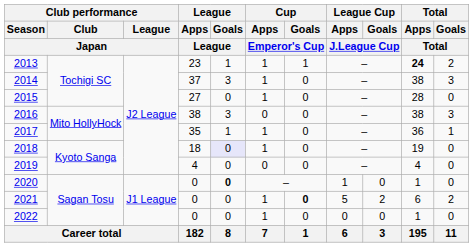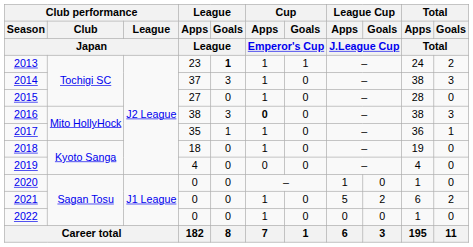(228, 64) normal -> (228, 64) bold
(418, 64) bold -> (418, 64) normal
(265, 115) normal -> (265, 115) bold
(228, 149) lavender background -> (228, 149) no background
(228, 183) bold -> (228, 183) normal
(305, 200) bold -> (305, 200) normal
